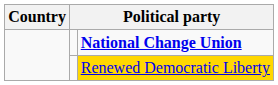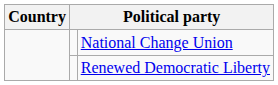(161, 42) bold -> (157, 42) normal
(175, 67) gold background -> (175, 67) no background
